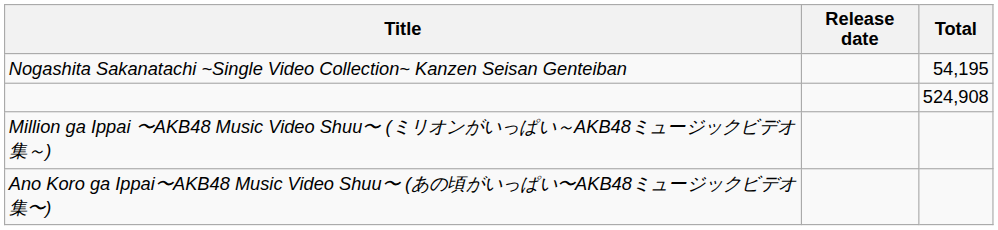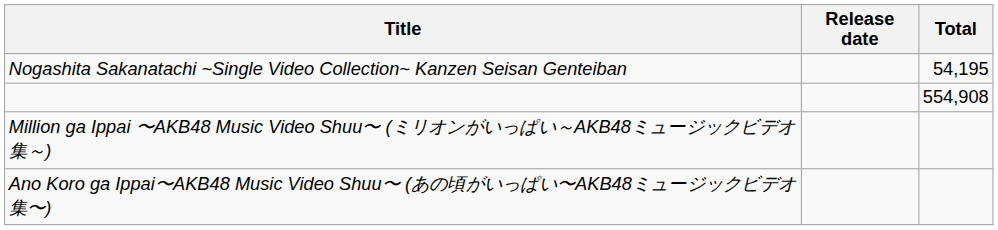(956, 97) 524,908 -> (956, 97) 554,908
